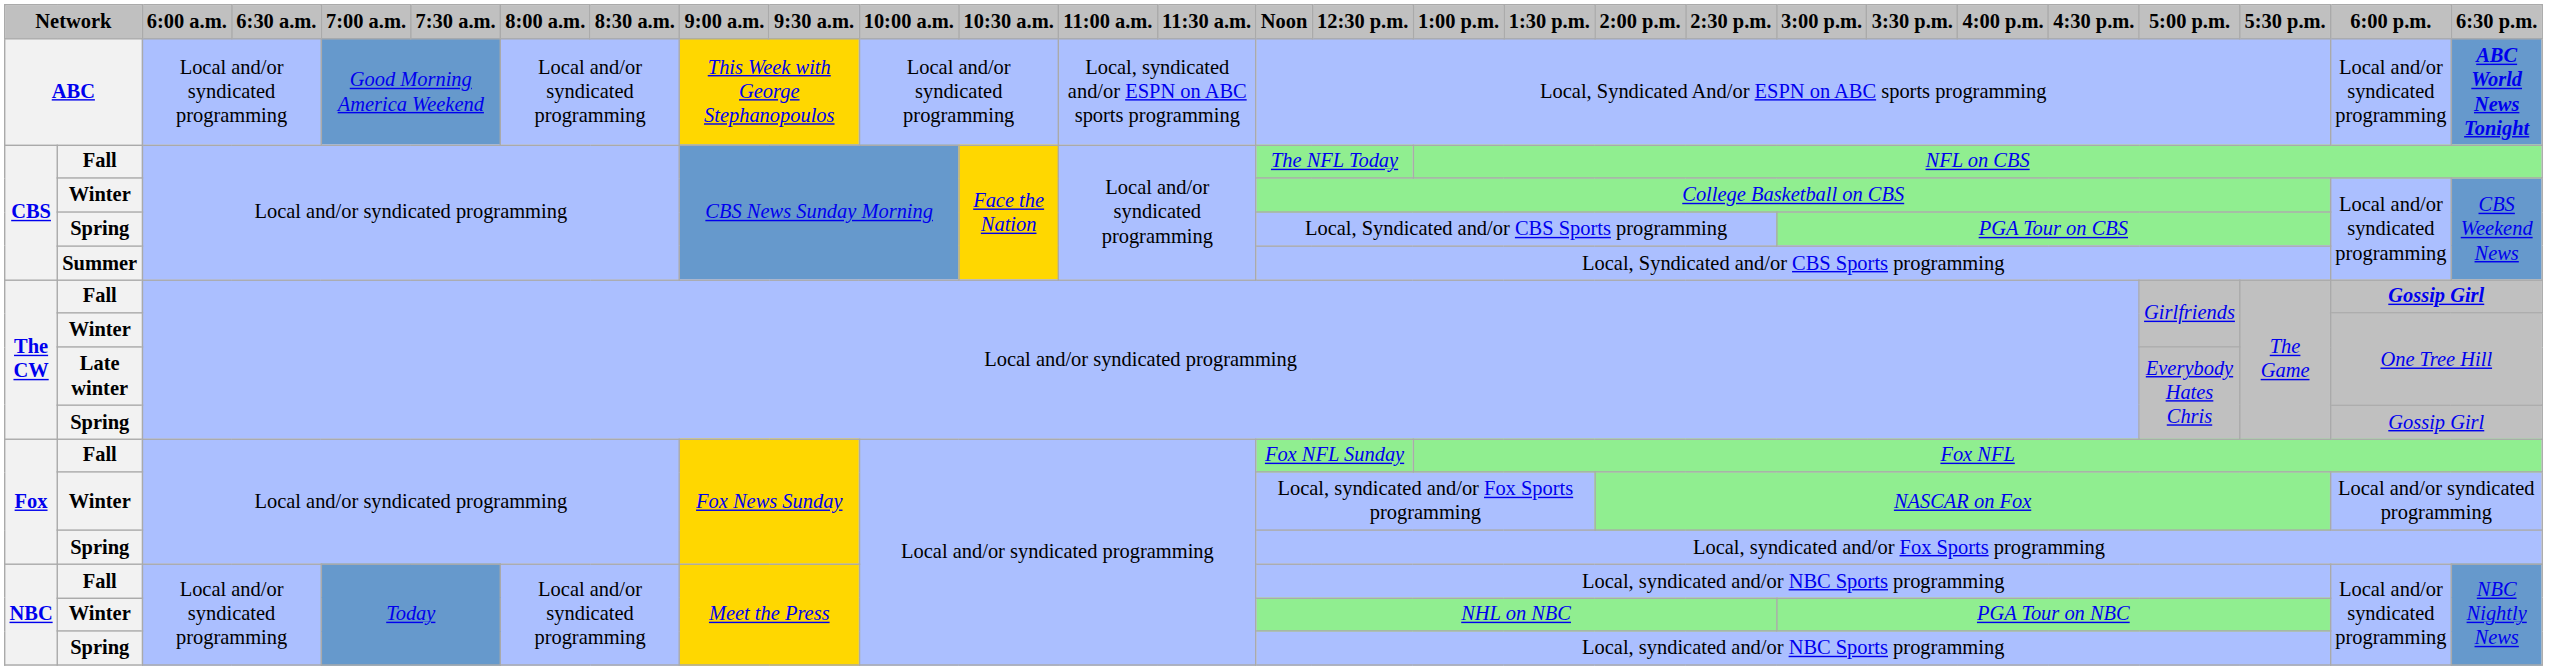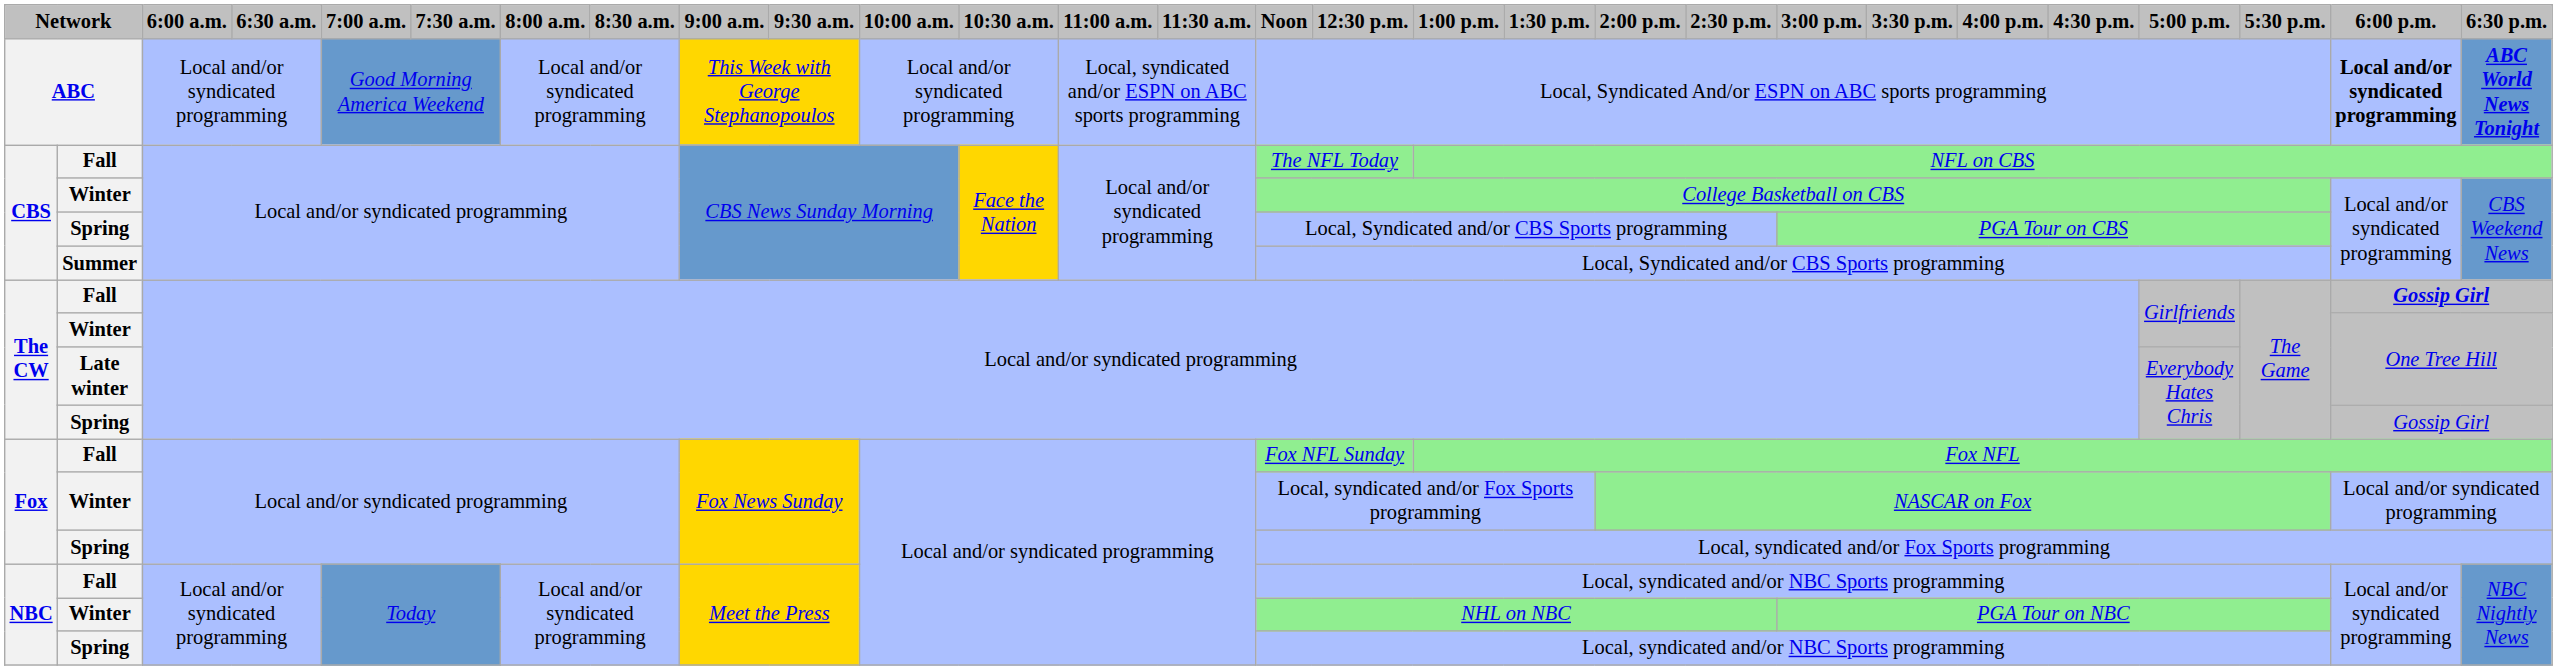(2391, 91) normal -> (2396, 91) bold
